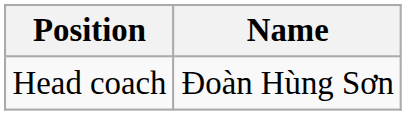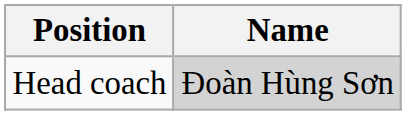(288, 82) no background -> (288, 82) lightgrey background
